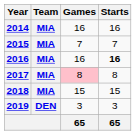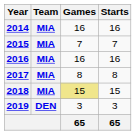(115, 59) bold -> (115, 59) normal
(80, 75) pink background -> (80, 75) no background
(80, 91) no background -> (80, 91) khaki background
